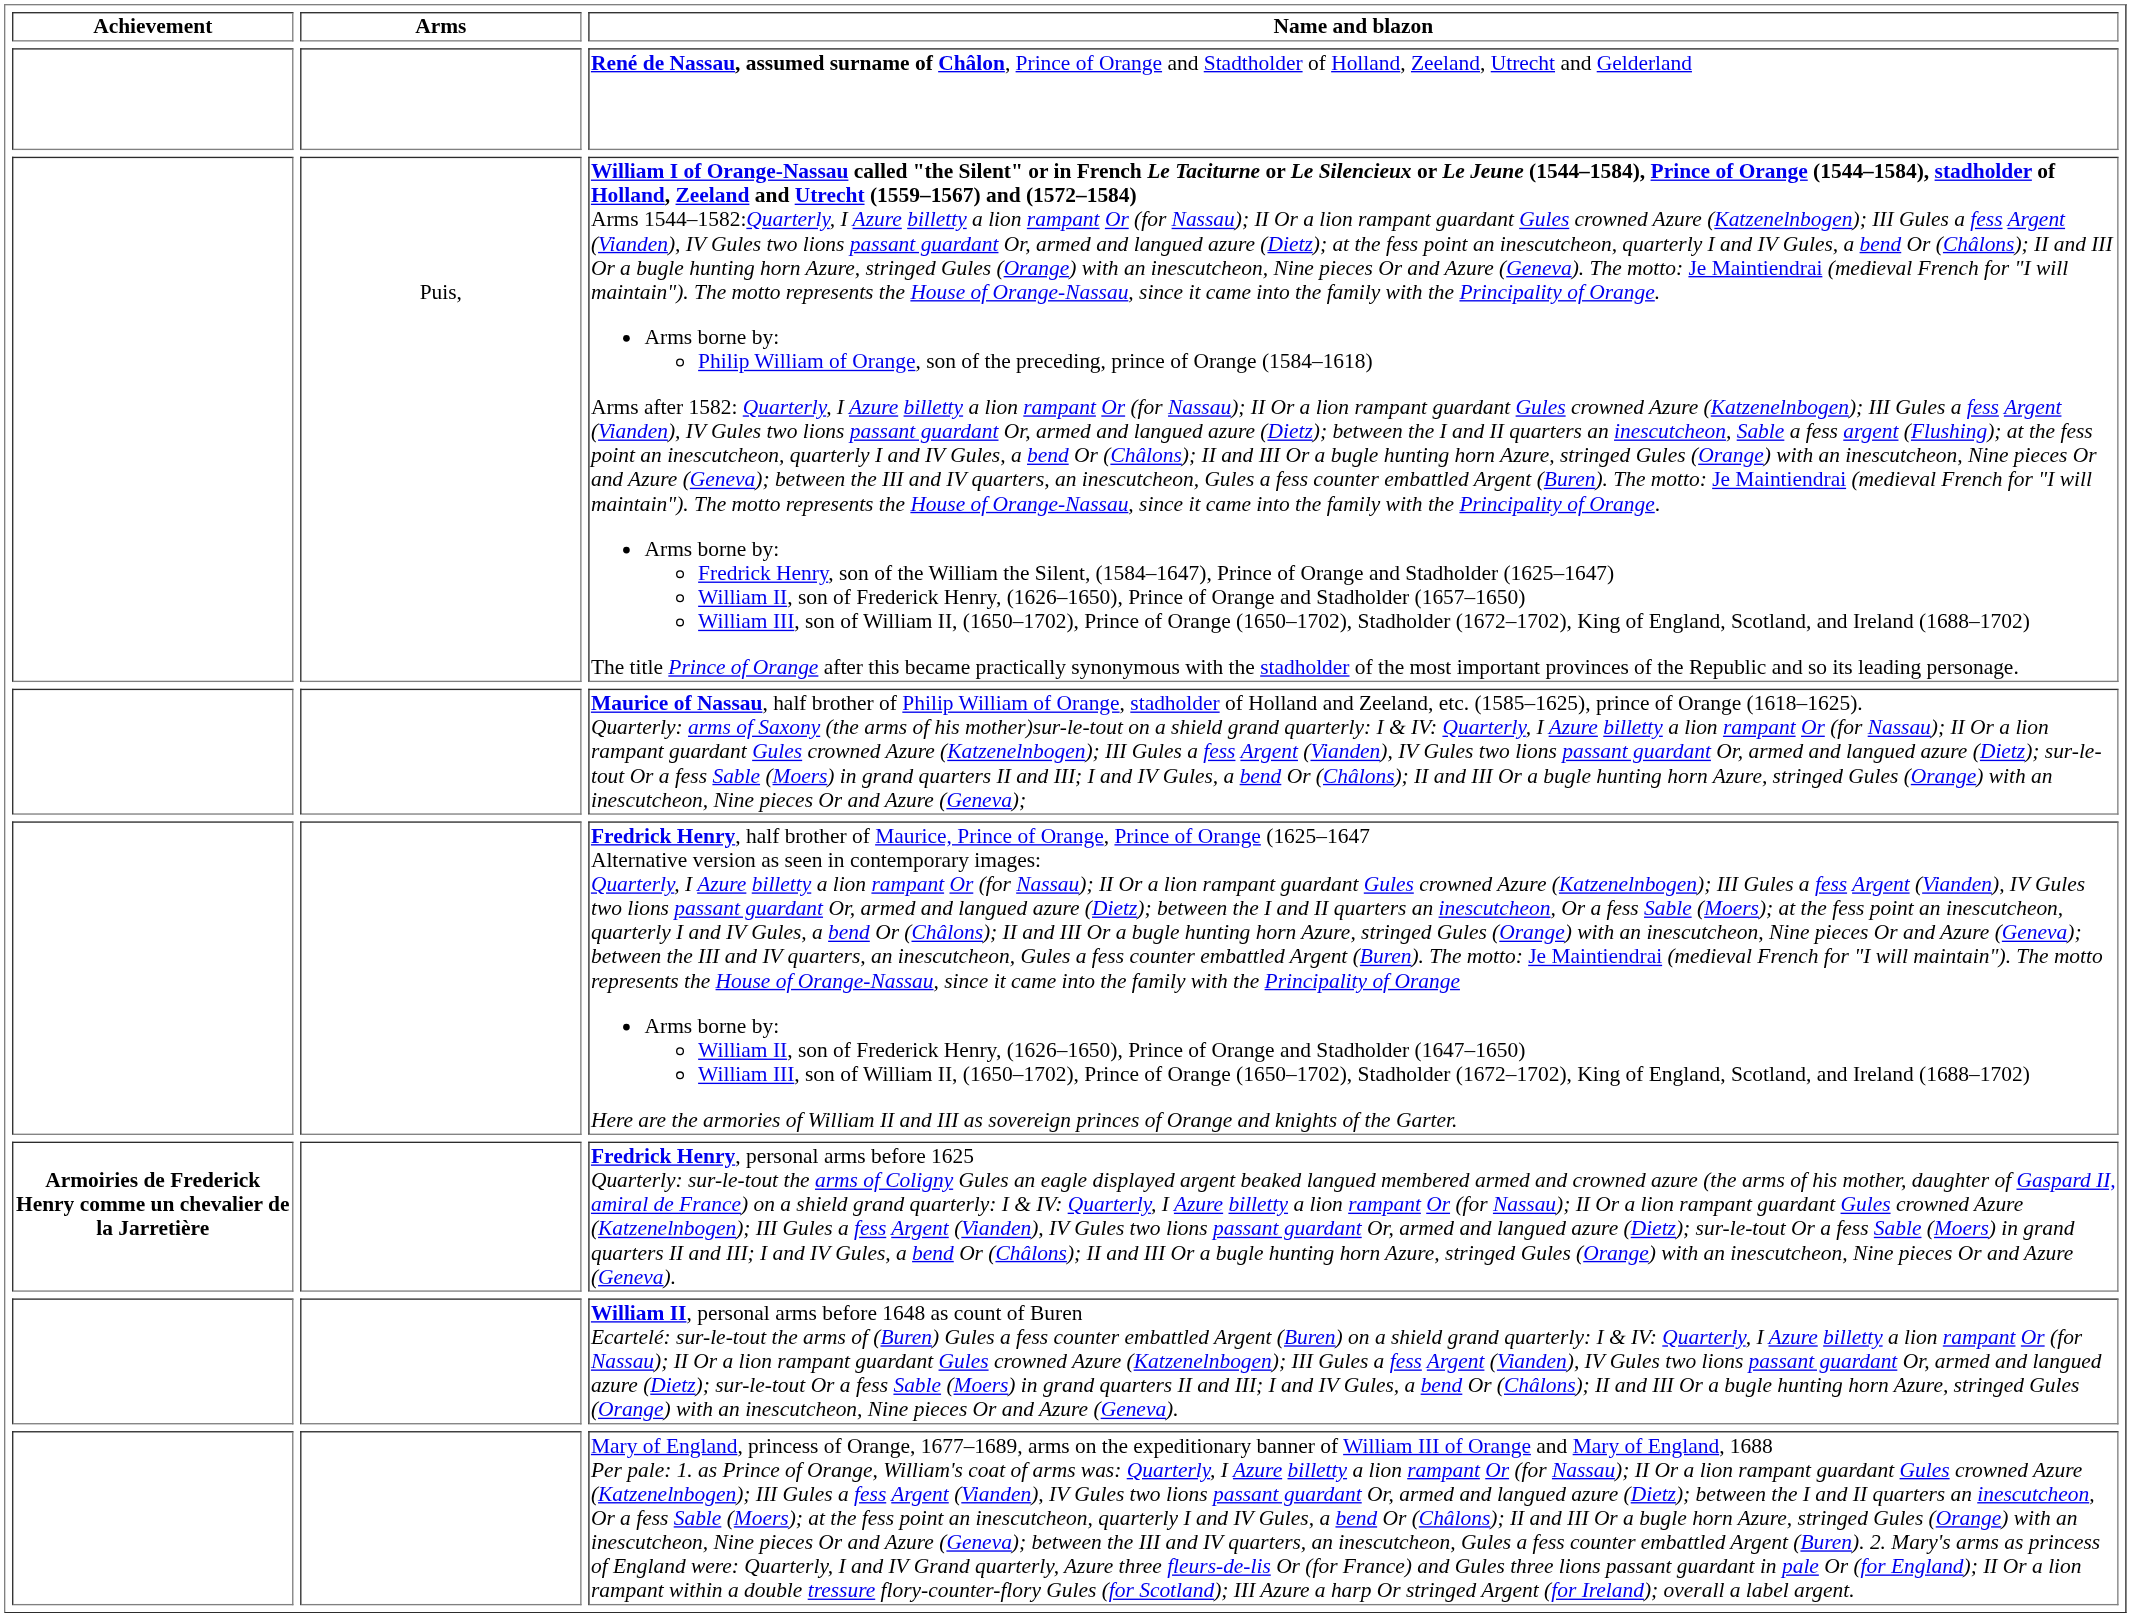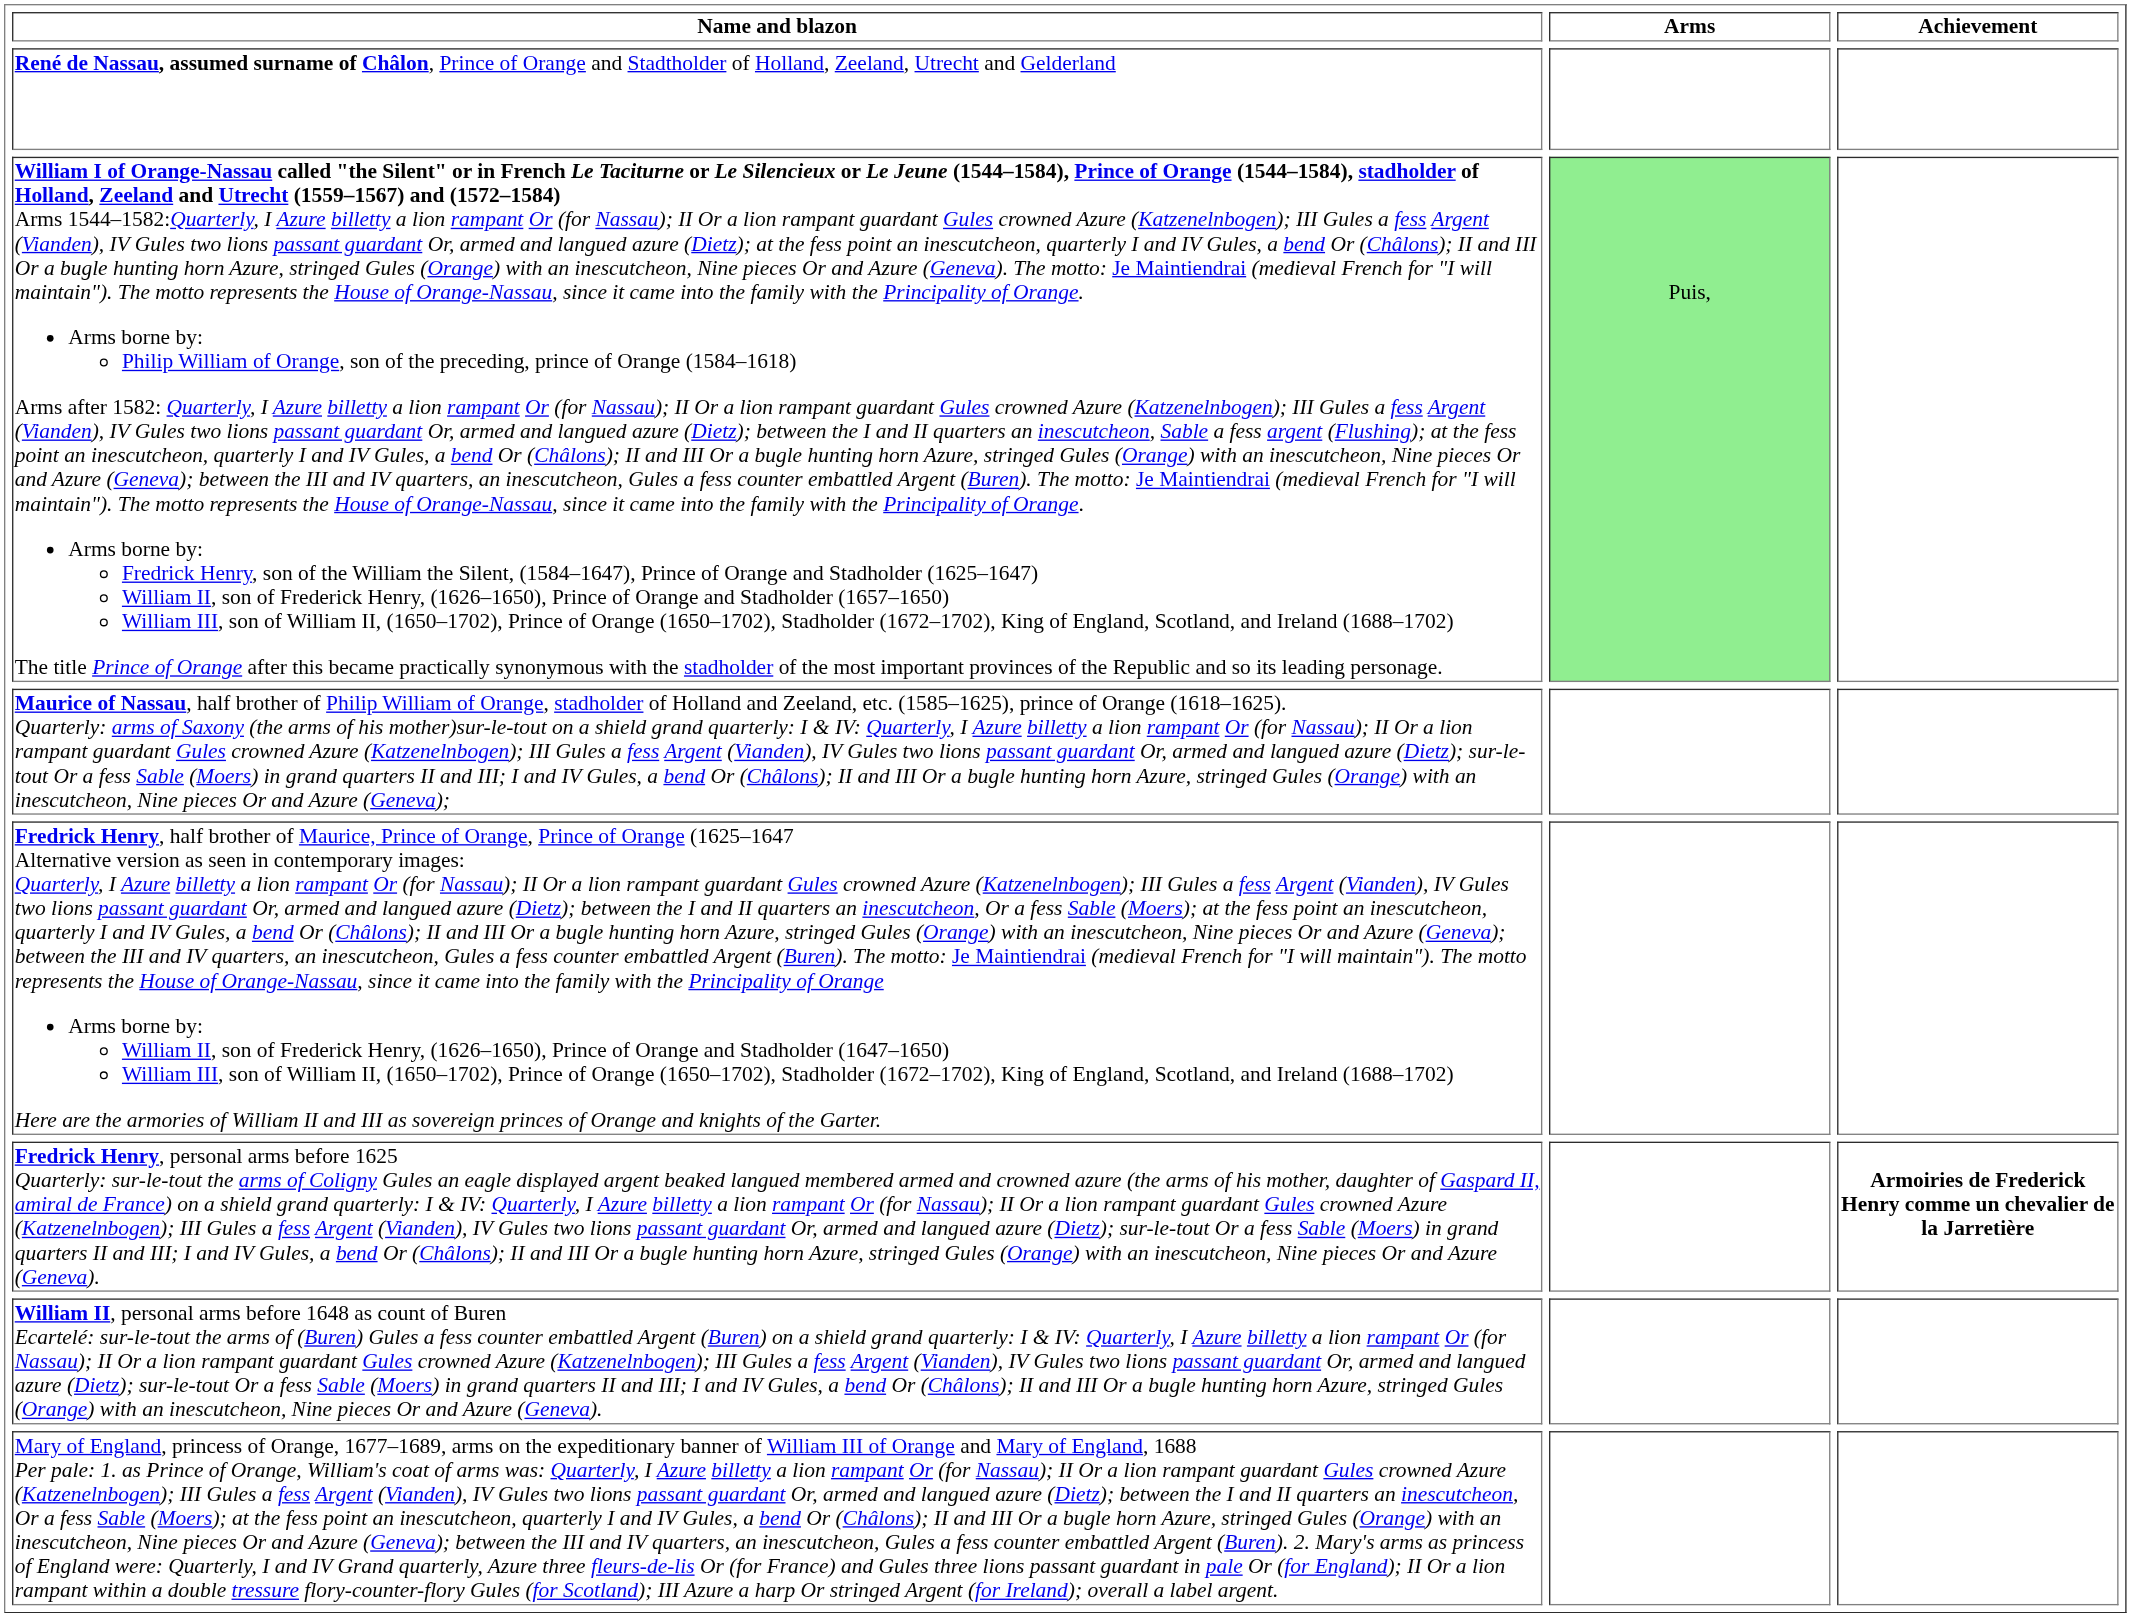columns swapped: (153, 26) <-> (1353, 26)
(441, 291) no background -> (1690, 291) lightgreen background
